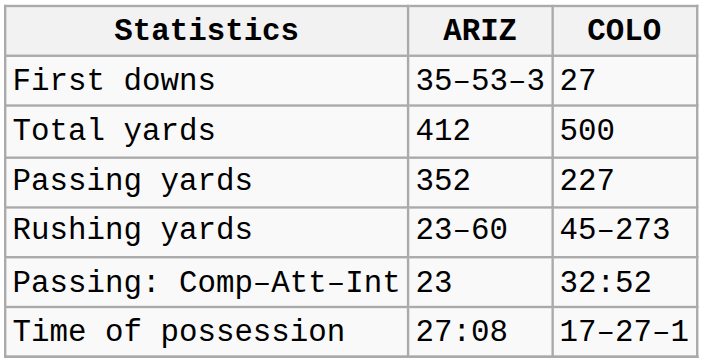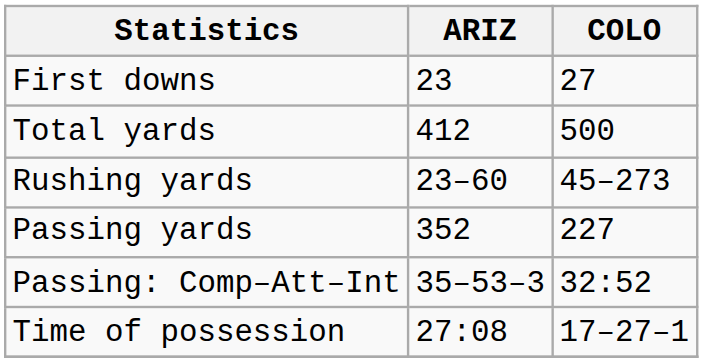(480, 81) 35–53–3 -> (434, 81) 23
rows swapped: (133, 232) <-> (133, 182)
(434, 282) 23 -> (480, 282) 35–53–3
